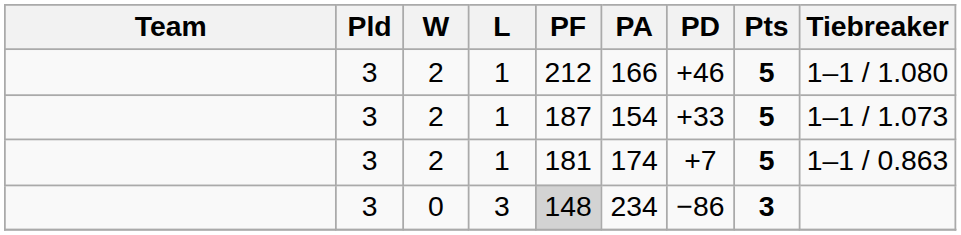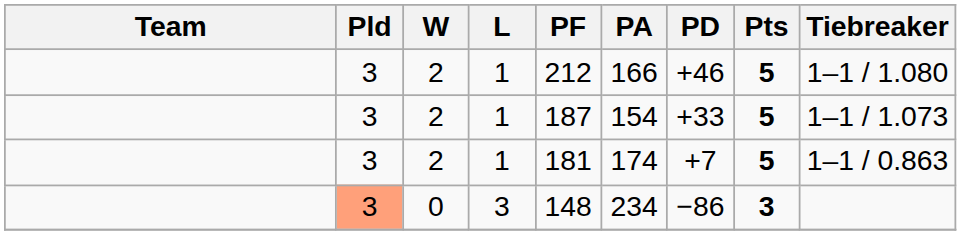(370, 206) no background -> (370, 206) lightsalmon background
(568, 206) lightgrey background -> (568, 206) no background
